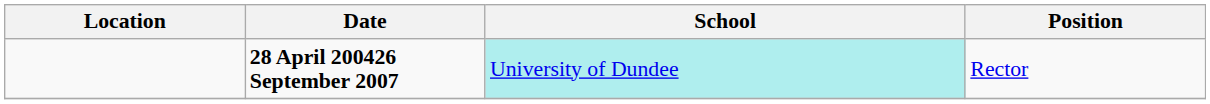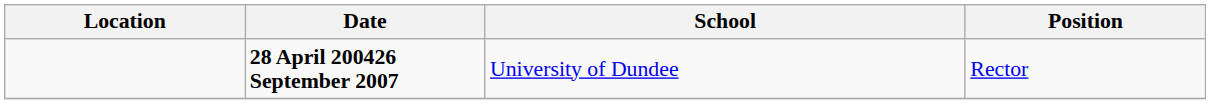(584, 68) paleturquoise background -> (584, 68) no background
